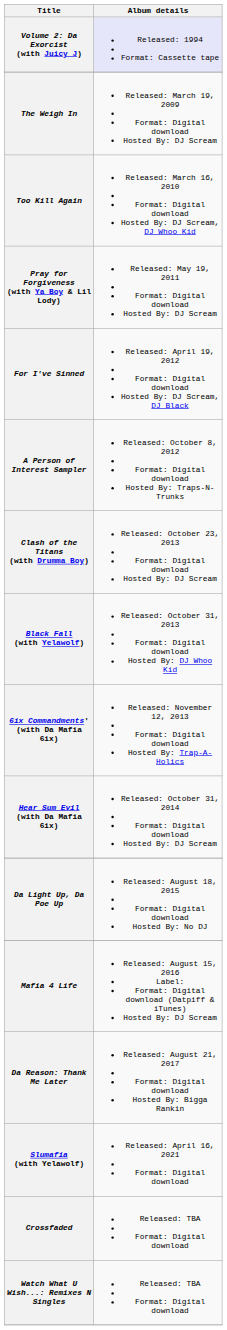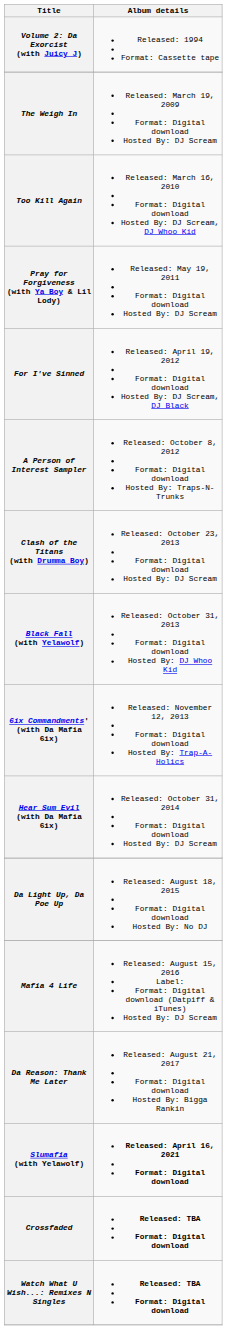(158, 49) lavender background -> (158, 49) no background
(158, 1164) normal -> (158, 1164) bold
(158, 1233) normal -> (158, 1233) bold
(158, 1297) normal -> (158, 1297) bold
